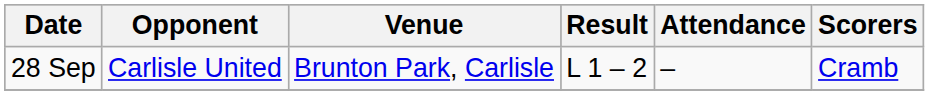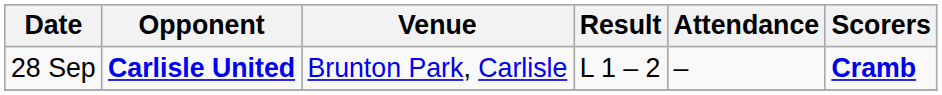(195, 68) normal -> (202, 68) bold
(858, 68) normal -> (874, 68) bold
